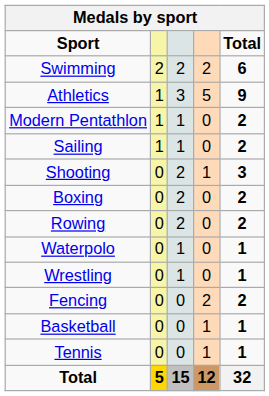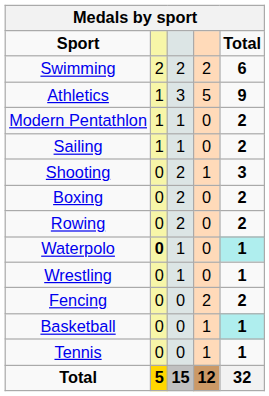(159, 249) normal -> (159, 249) bold
(242, 249) no background -> (242, 249) paleturquoise background
(242, 326) no background -> (242, 326) paleturquoise background
